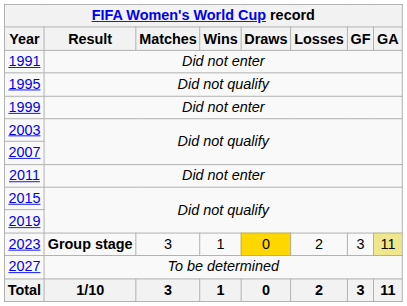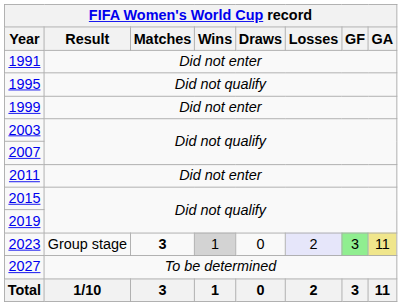(90, 244) bold -> (87, 244) normal
(168, 244) normal -> (162, 244) bold
(221, 244) no background -> (215, 244) lightgrey background
(266, 244) gold background -> (260, 244) no background
(319, 244) no background -> (313, 244) lavender background
(360, 244) no background -> (355, 244) lightgreen background
